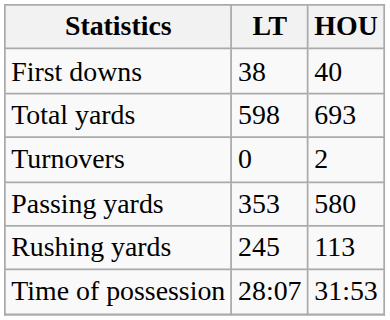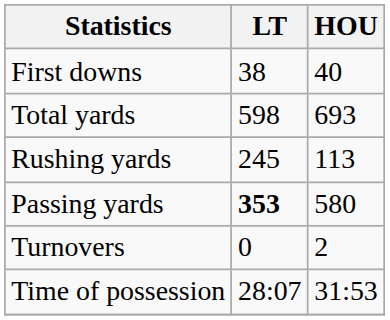rows swapped: (91, 247) <-> (68, 159)
(259, 203) normal -> (259, 203) bold
